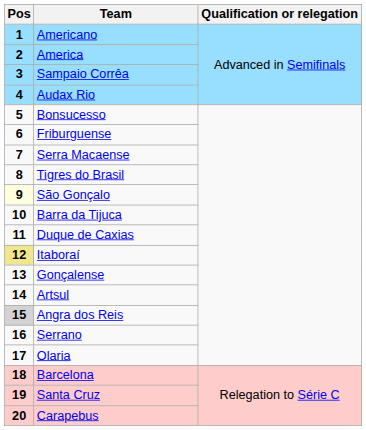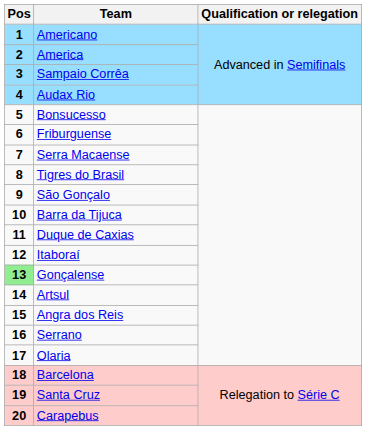(19, 194) lightyellow background -> (19, 194) no background
(19, 255) khaki background -> (19, 255) no background
(19, 275) no background -> (19, 275) lightgreen background
(19, 315) lightgrey background -> (19, 315) no background
